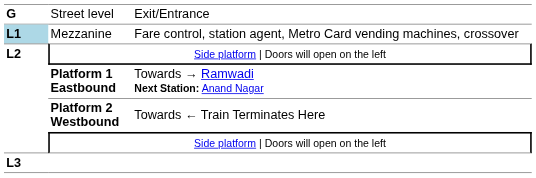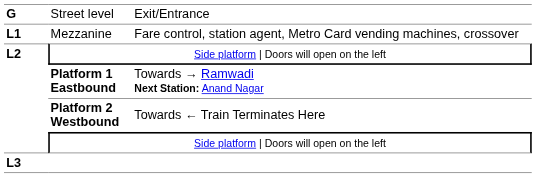(14, 34) lightblue background -> (14, 34) no background
